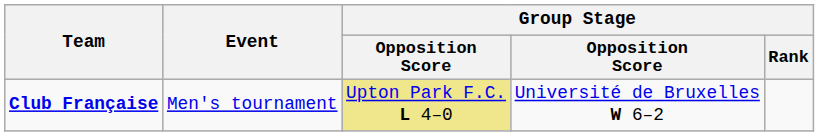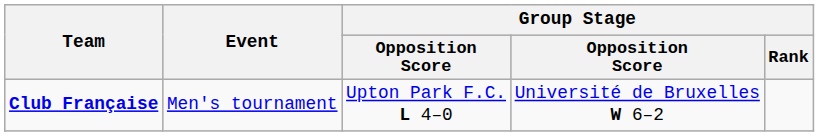(426, 105) khaki background -> (426, 105) no background
